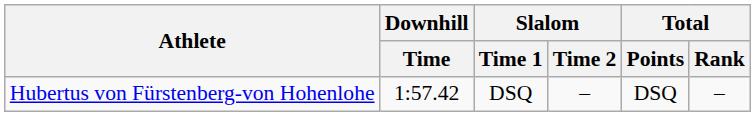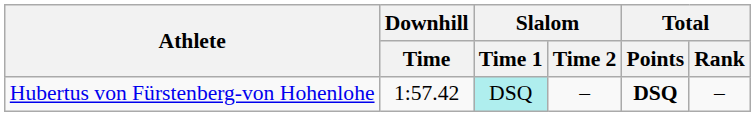(511, 93) no background -> (511, 93) paleturquoise background
(655, 93) normal -> (655, 93) bold
